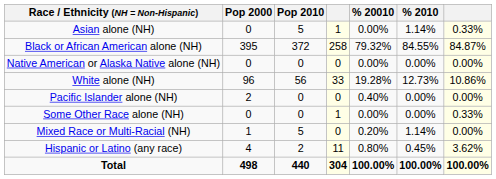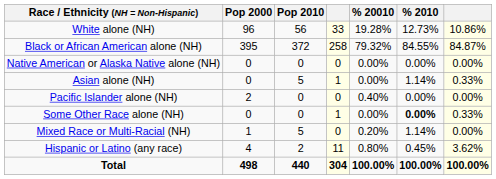rows swapped: (113, 81) <-> (113, 30)
(420, 115) normal -> (420, 115) bold
